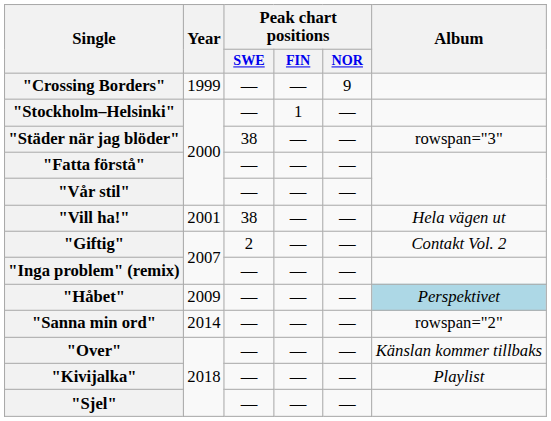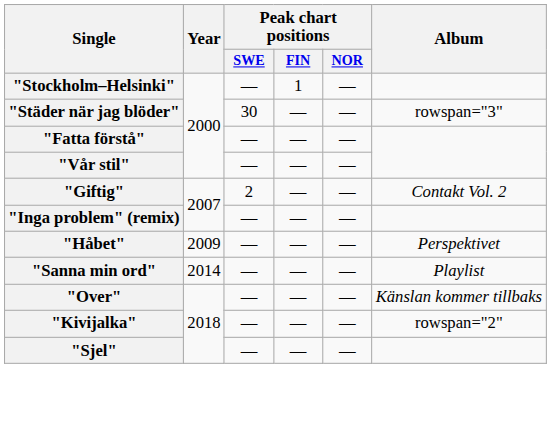- row: (94, 86)
(249, 138) 38 -> (249, 112) 30
- row: (94, 218)
(459, 297) lightblue background -> (459, 244) no background
(459, 323) rowspan="2" -> (459, 270) Playlist
(459, 376) Playlist -> (459, 323) rowspan="2"
